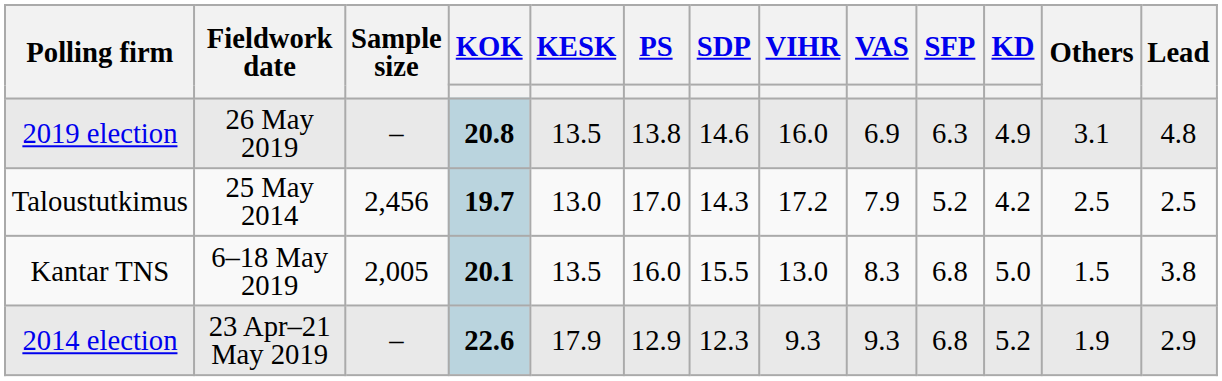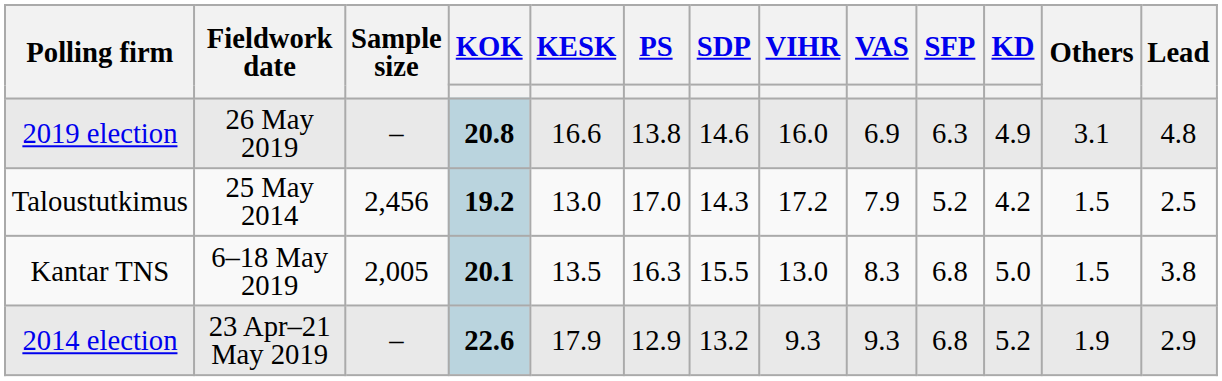(576, 133) 13.5 -> (576, 133) 16.6
(489, 202) 19.7 -> (489, 202) 19.2
(1092, 202) 2.5 -> (1092, 202) 1.5
(656, 271) 16.0 -> (656, 271) 16.3
(724, 340) 12.3 -> (724, 340) 13.2
